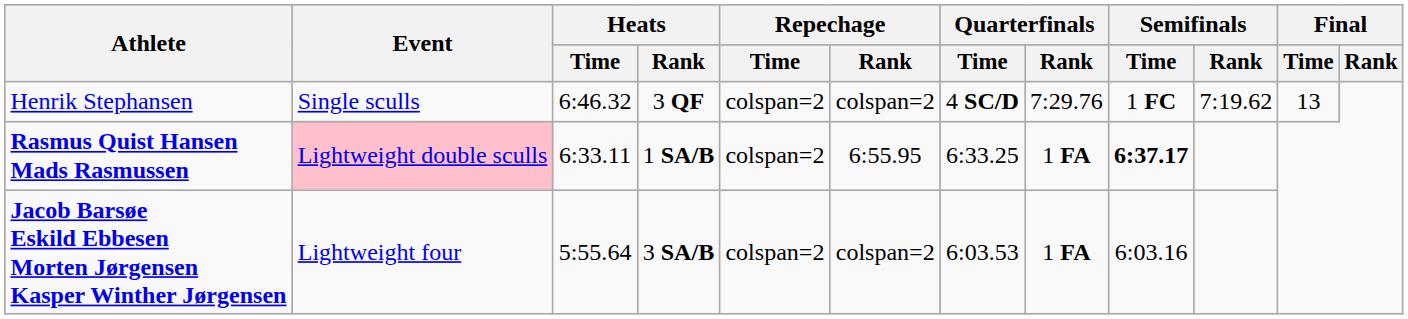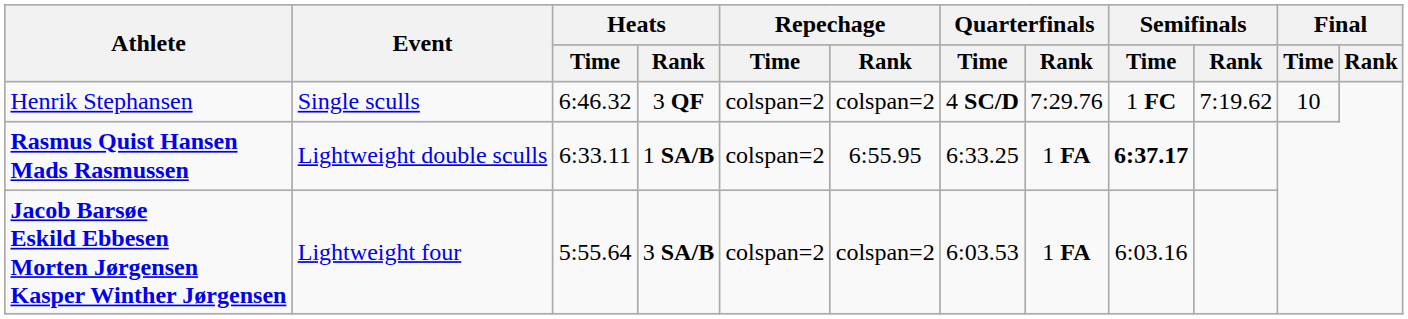(1308, 101) 13 -> (1308, 101) 10
(423, 155) pink background -> (423, 155) no background
